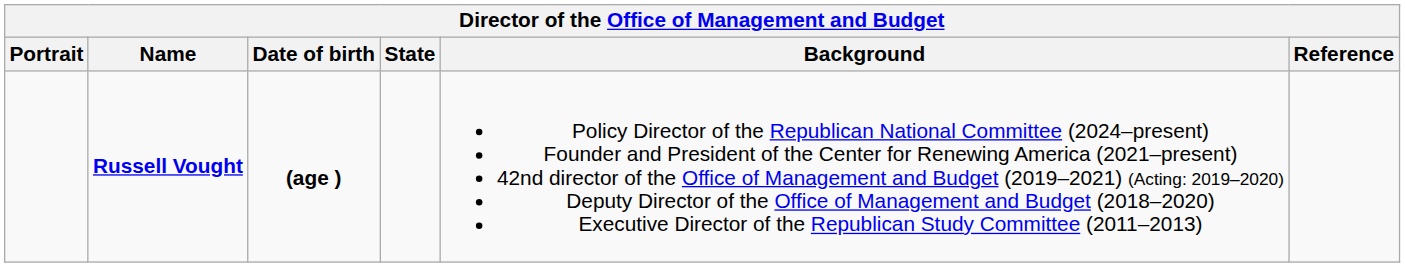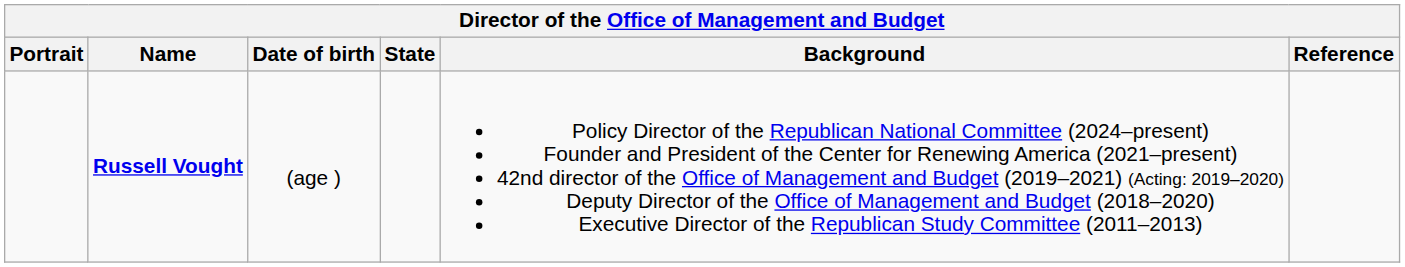(314, 177) bold -> (314, 177) normal
